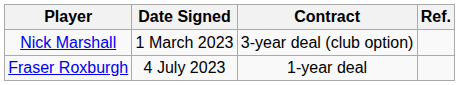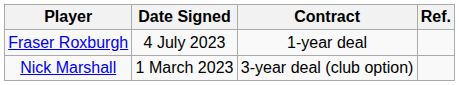rows swapped: (68, 42) <-> (68, 67)
